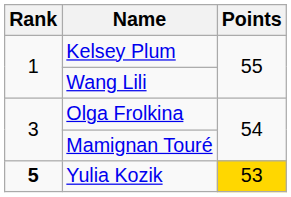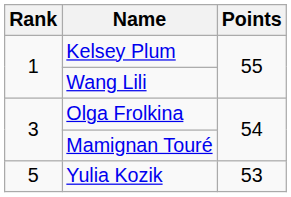(33, 176) bold -> (33, 176) normal
(252, 176) gold background -> (252, 176) no background
